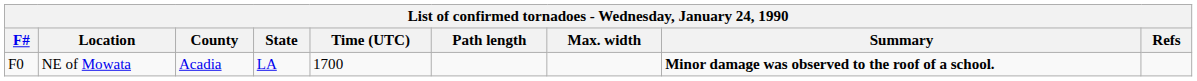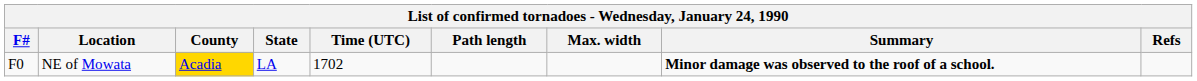(200, 64) no background -> (200, 64) gold background
(328, 64) 1700 -> (328, 64) 1702
